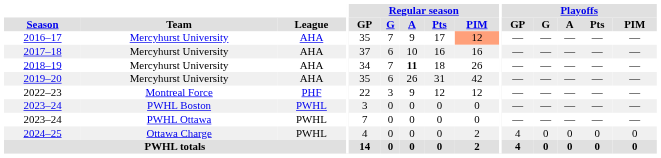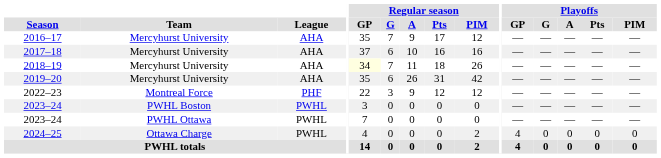(477, 38) lightsalmon background -> (477, 38) no background
(365, 65) no background -> (365, 65) lightyellow background
(412, 65) bold -> (412, 65) normal
